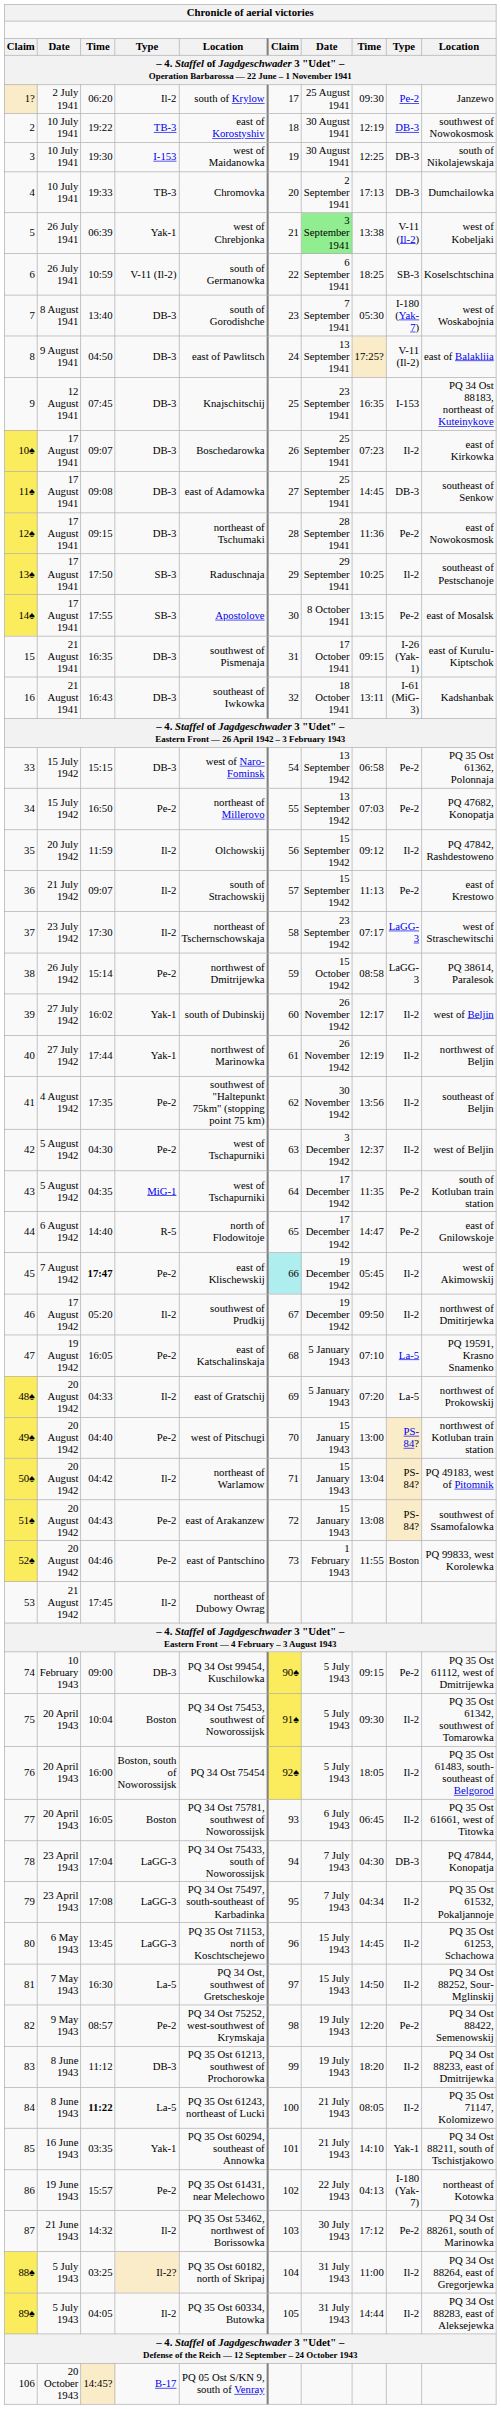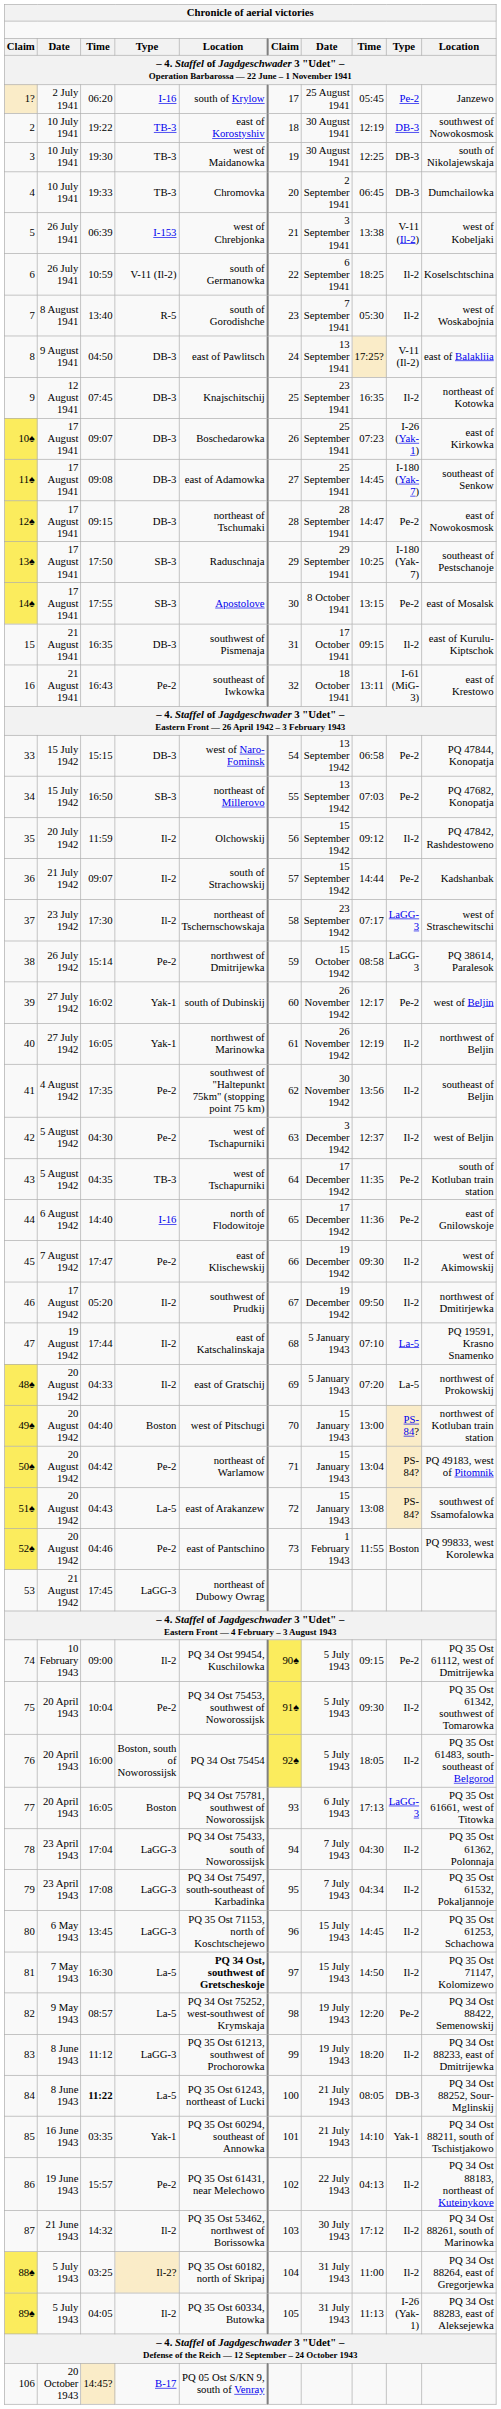(169, 99) Il-2 -> (168, 99) I-16
(372, 99) 09:30 -> (372, 99) 05:45
(165, 157) I-153 -> (165, 157) TB-3
(372, 192) 17:13 -> (372, 192) 06:45
(164, 233) Yak-1 -> (165, 233) I-153
(327, 233) lightgreen background -> (327, 233) no background
(408, 274) SB-3 -> (411, 274) Il-2
(165, 315) DB-3 -> (168, 315) R-5
(407, 315) I-180 (Yak-7) -> (411, 315) Il-2
(407, 403) I-153 -> (411, 397) Il-2
(466, 403) PQ 34 Ost 88183, northeast of Kuteinykove -> (468, 397) northeast of Kotowka
(411, 451) Il-2 -> (407, 439) I-26 (Yak-1)
(407, 492) DB-3 -> (407, 480) I-180 (Yak-7)
(372, 533) 11:36 -> (372, 521) 14:47
(411, 574) Il-2 -> (407, 562) I-180 (Yak-7)
(407, 656) I-26 (Yak-1) -> (411, 644) Il-2
(165, 697) DB-3 -> (167, 685) Pe-2
(467, 697) Kadshanbak -> (473, 685) east of Krestowo
(471, 768) PQ 35 Ost 61362, Polonnaja -> (471, 755) PQ 47844, Konopatja
(167, 809) Pe-2 -> (165, 797) SB-3
(372, 891) 11:13 -> (372, 879) 14:44
(473, 891) east of Krestowo -> (467, 879) Kadshanbak
(411, 1014) Il-2 -> (409, 1002) Pe-2
(100, 1055) 17:44 -> (100, 1043) 16:05
(162, 1191) MiG-1 -> (165, 1179) TB-3
(168, 1232) R-5 -> (168, 1220) I-16
(372, 1232) 14:47 -> (372, 1220) 11:36
(100, 1273) bold -> (100, 1261) normal
(294, 1273) paleturquoise background -> (294, 1261) no background
(372, 1273) 05:45 -> (372, 1261) 09:30
(100, 1355) 16:05 -> (100, 1343) 17:44
(167, 1355) Pe-2 -> (169, 1343) Il-2
(167, 1438) Pe-2 -> (161, 1425) Boston
(169, 1479) Il-2 -> (167, 1467) Pe-2
(167, 1520) Pe-2 -> (166, 1508) La-5
(169, 1602) Il-2 -> (159, 1590) LaGG-3
(165, 1672) DB-3 -> (169, 1660) Il-2
(161, 1719) Boston -> (167, 1707) Pe-2
(372, 1820) 06:45 -> (372, 1808) 17:13
(411, 1820) Il-2 -> (404, 1808) LaGG-3
(407, 1861) DB-3 -> (411, 1849) Il-2
(471, 1861) PQ 47844, Konopatja -> (471, 1849) PQ 35 Ost 61362, Polonnaja
(234, 1984) normal -> (232, 1972) bold
(466, 1984) PQ 34 Ost 88252, Sour-Mglinskij -> (466, 1972) PQ 35 Ost 71147, Kolomizewo
(167, 2025) Pe-2 -> (166, 2013) La-5
(165, 2066) DB-3 -> (159, 2054) LaGG-3
(411, 2108) Il-2 -> (407, 2095) DB-3
(466, 2108) PQ 35 Ost 71147, Kolomizewo -> (466, 2095) PQ 34 Ost 88252, Sour-Mglinskij
(407, 2190) I-180 (Yak-7) -> (411, 2184) Il-2
(468, 2190) northeast of Kotowka -> (466, 2184) PQ 34 Ost 88183, northeast of Kuteinykove
(409, 2231) Pe-2 -> (411, 2231) Il-2
(372, 2313) 14:44 -> (372, 2313) 11:13
(411, 2313) Il-2 -> (407, 2313) I-26 (Yak-1)
